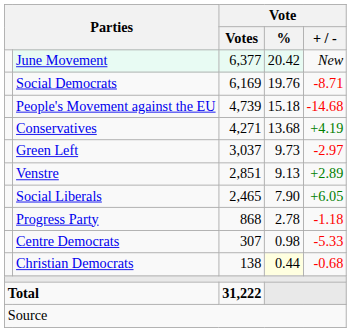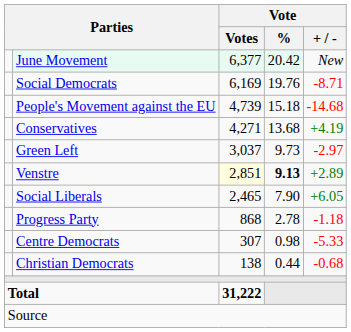(245, 173) no background -> (245, 173) lightyellow background
(287, 173) normal -> (287, 173) bold
(287, 264) lightyellow background -> (287, 264) no background
